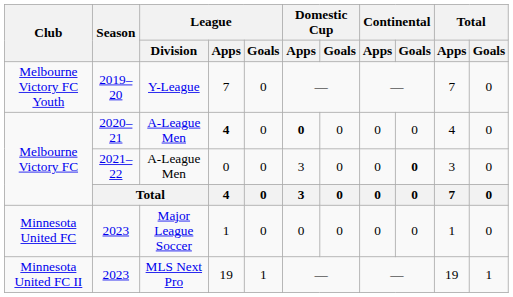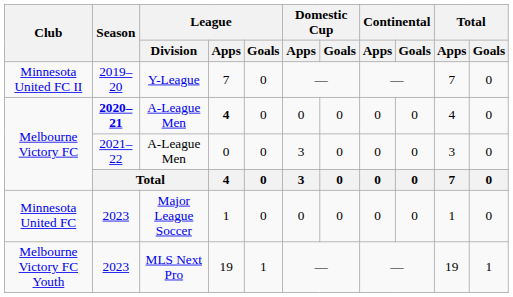(48, 87) Melbourne Victory FC Youth -> (48, 79) Minnesota United FC II
(116, 130) normal -> (116, 115) bold
(301, 130) bold -> (301, 115) normal
(415, 166) bold -> (415, 151) normal
(48, 274) Minnesota United FC II -> (48, 267) Melbourne Victory FC Youth
